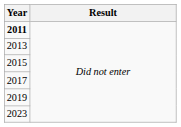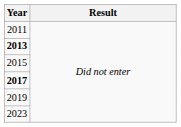(17, 30) bold -> (17, 30) normal
(17, 47) normal -> (17, 47) bold
(17, 80) normal -> (17, 80) bold
